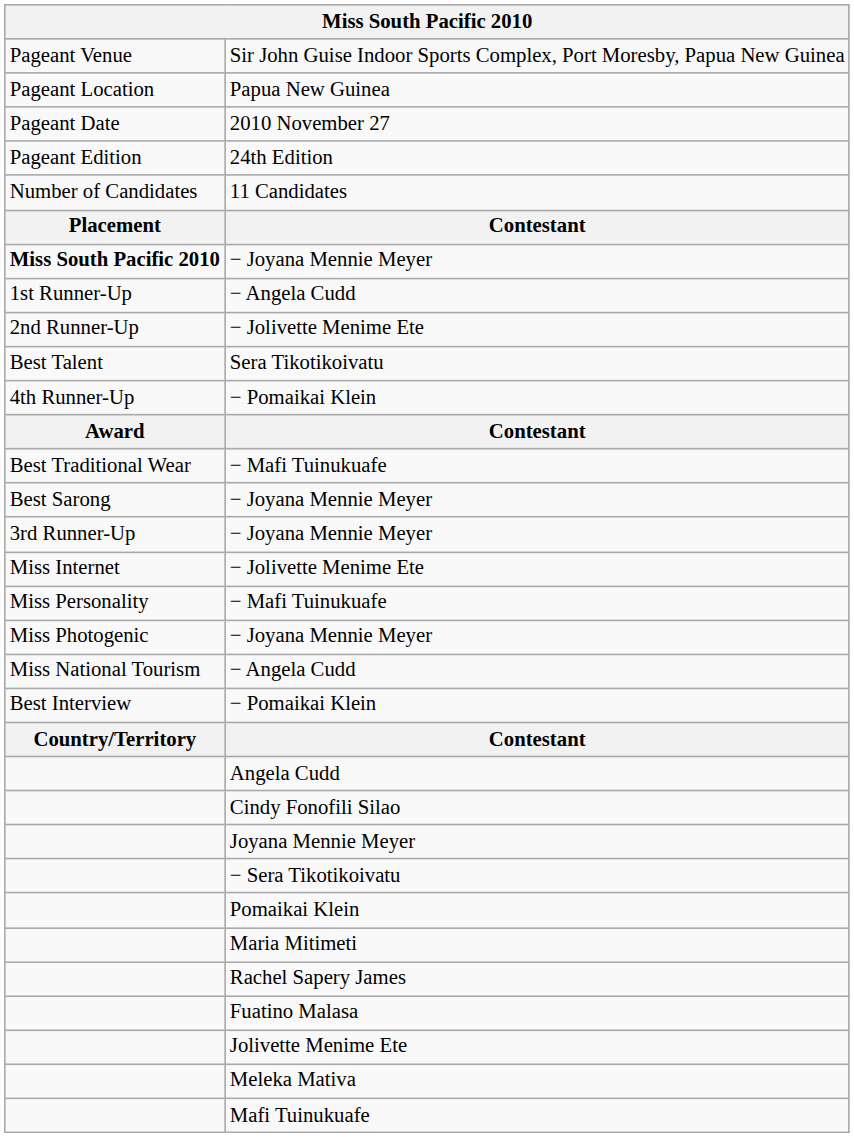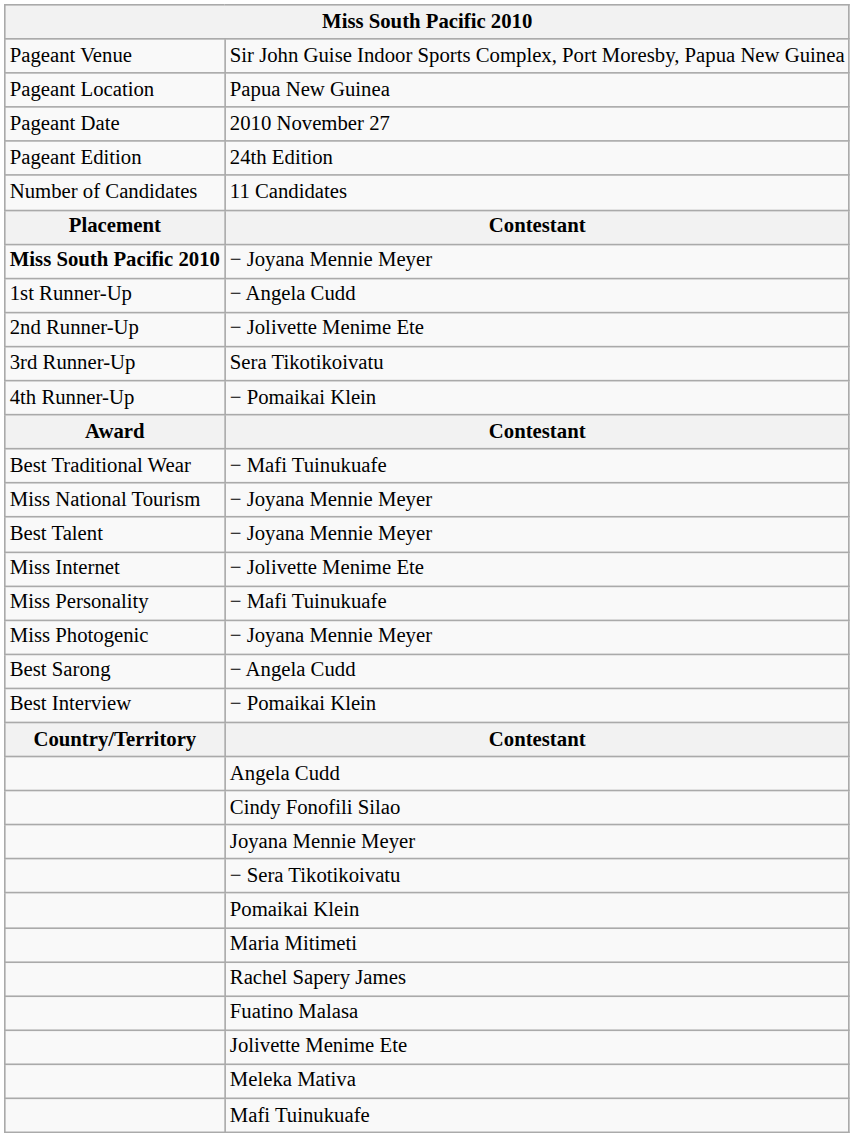(56, 363) Best Talent -> (73, 363) 3rd Runner-Up
(60, 499) Best Sarong -> (105, 499) Miss National Tourism
(73, 533) 3rd Runner-Up -> (56, 533) Best Talent
(105, 670) Miss National Tourism -> (60, 670) Best Sarong
